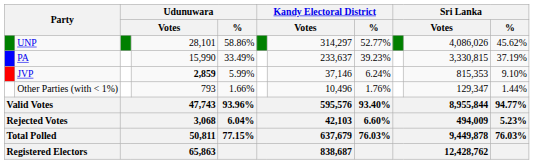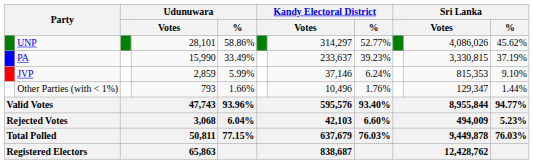(205, 74) bold -> (205, 74) normal
